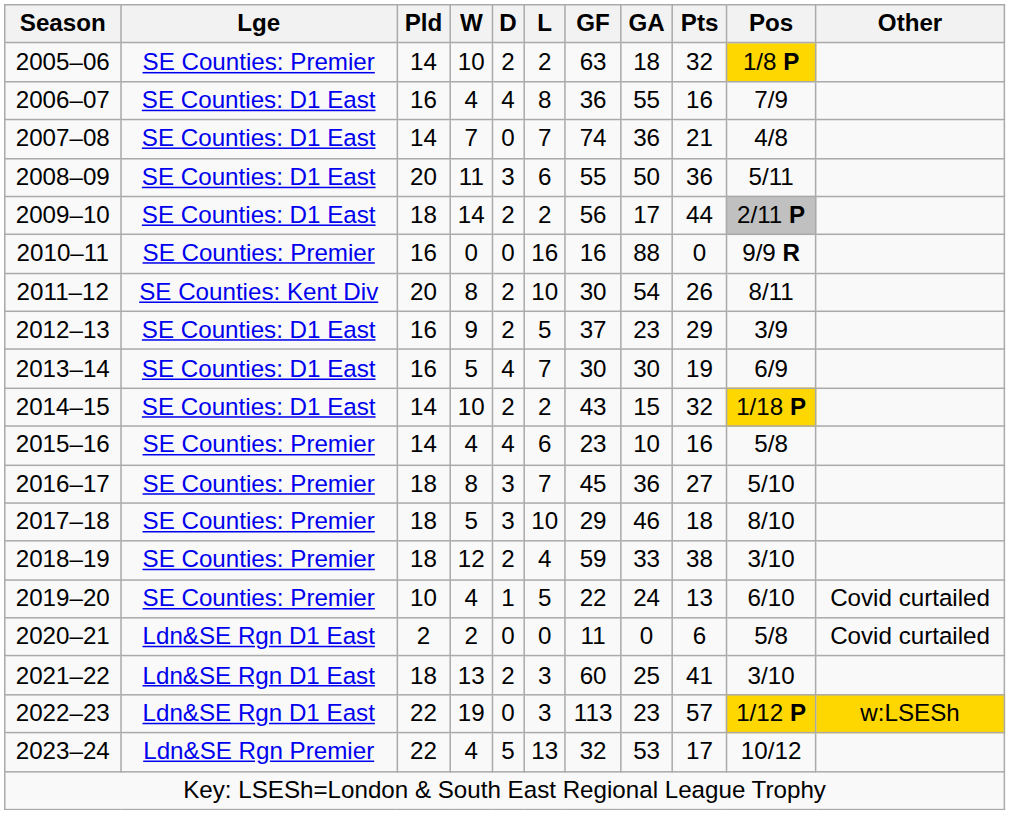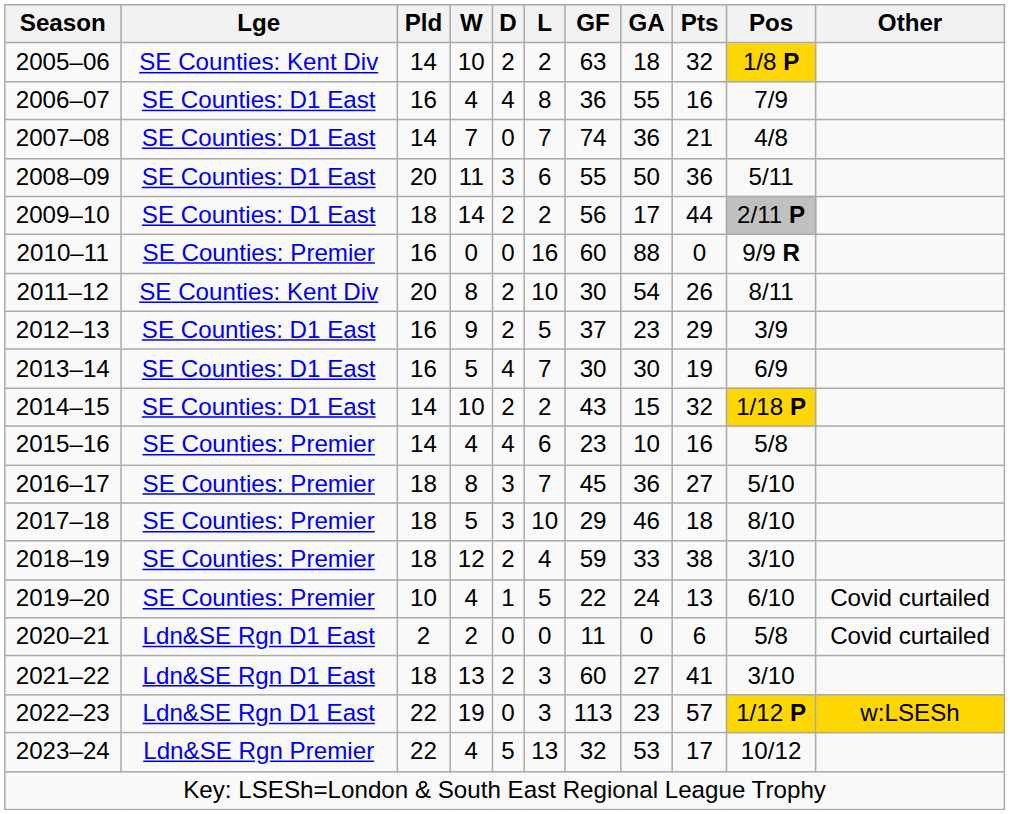(259, 61) SE Counties: Premier -> (259, 61) SE Counties: Kent Div
(593, 253) 16 -> (593, 253) 60
(647, 675) 25 -> (647, 675) 27
